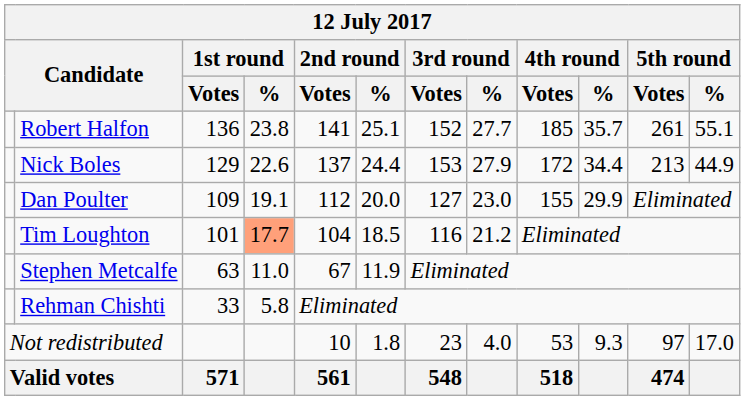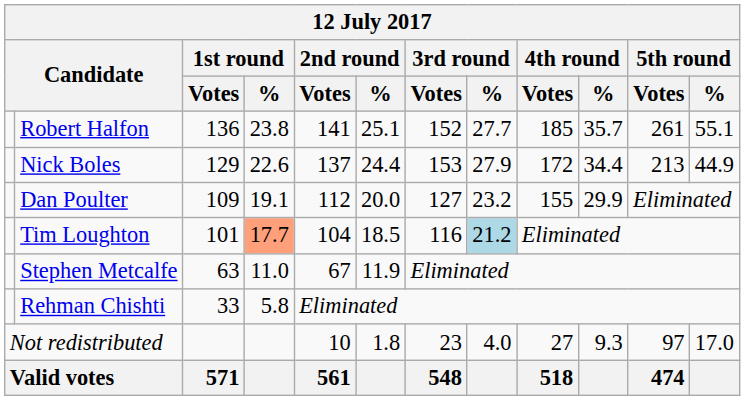(492, 199) 23.0 -> (492, 199) 23.2
(492, 235) no background -> (492, 235) lightblue background
(562, 341) 53 -> (562, 341) 27
